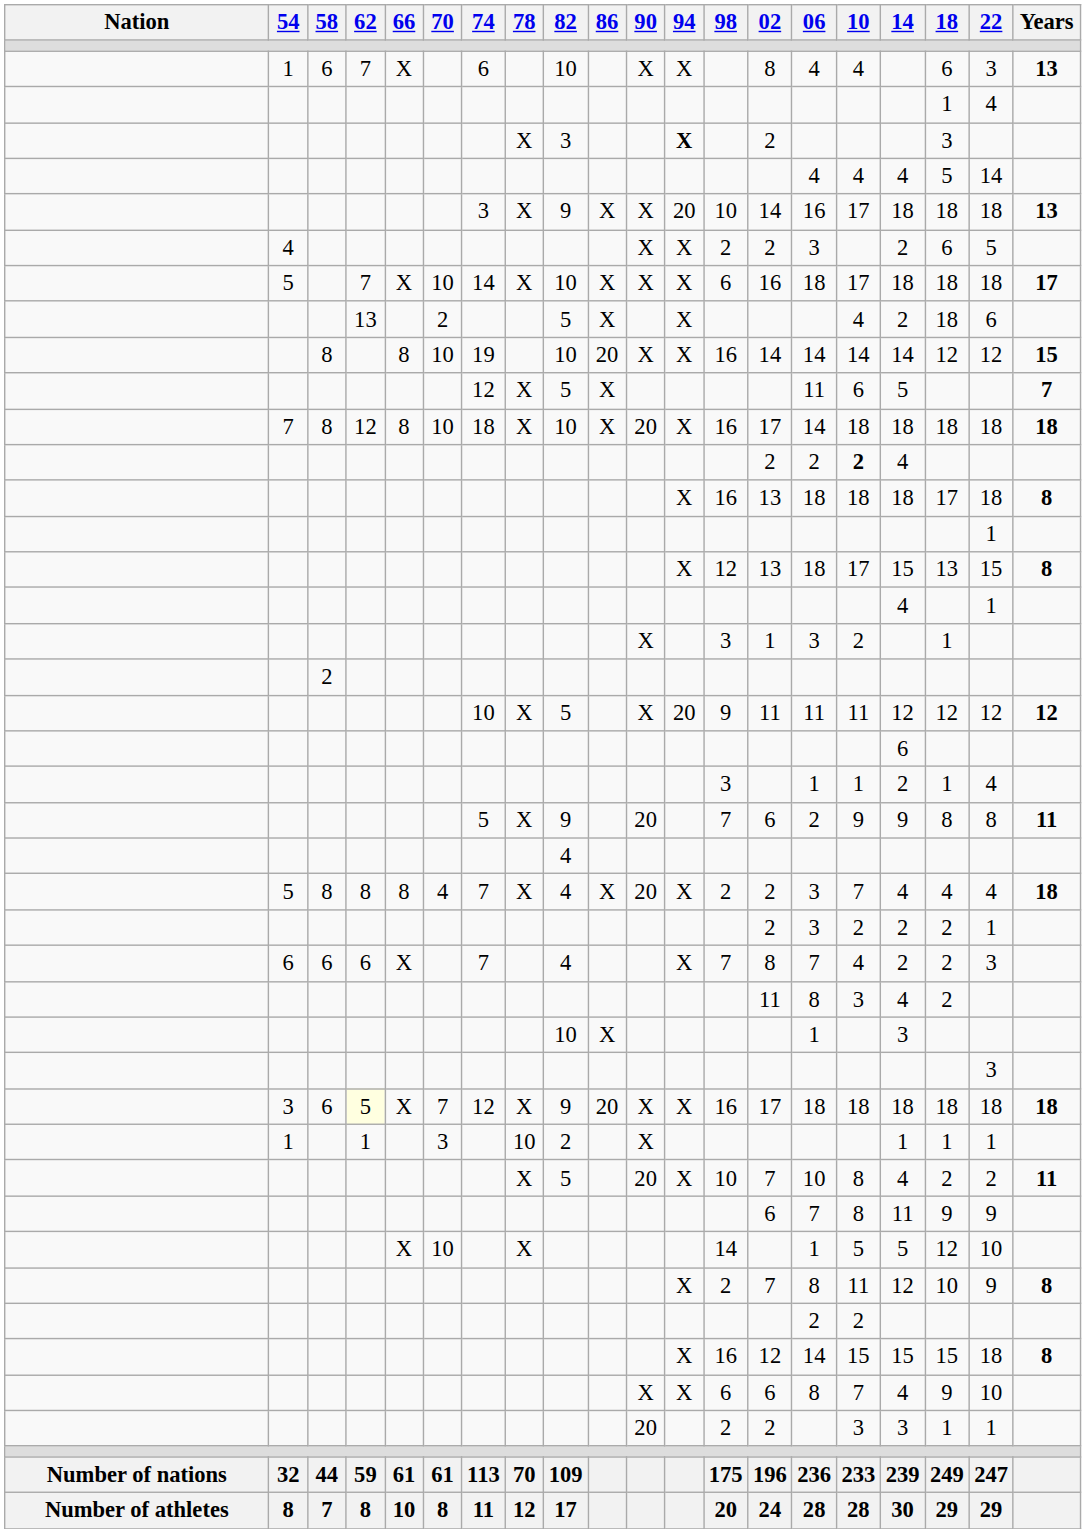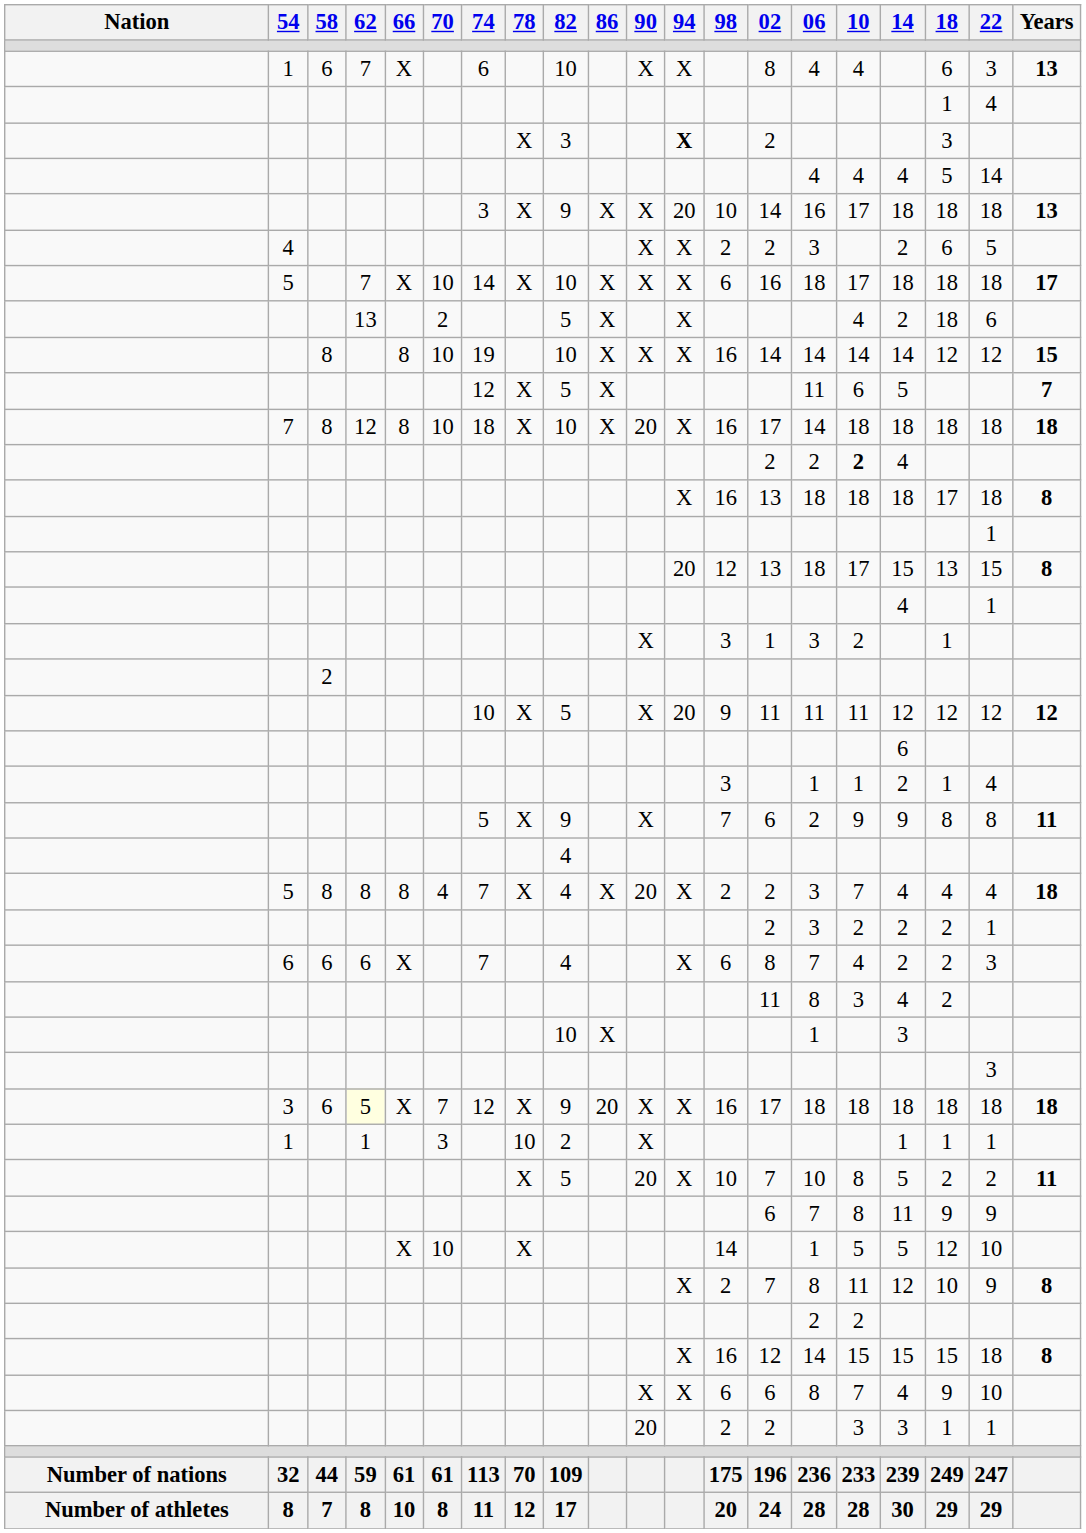(607, 354) 20 -> (607, 354) X
(684, 569) X -> (684, 569) 20
(646, 819) 20 -> (646, 819) X
(726, 963) 7 -> (726, 963) 6
(903, 1177) 4 -> (903, 1177) 5
